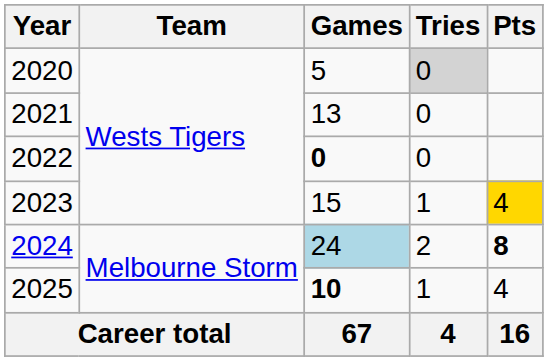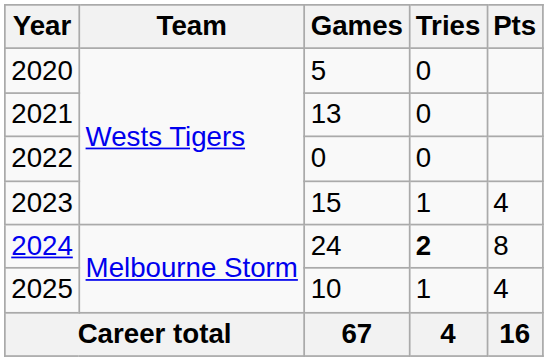(423, 70) lightgrey background -> (423, 70) no background
(318, 158) bold -> (318, 158) normal
(501, 202) gold background -> (501, 202) no background
(326, 245) lightblue background -> (326, 245) no background
(423, 245) normal -> (423, 245) bold
(501, 245) bold -> (501, 245) normal
(326, 289) bold -> (326, 289) normal
